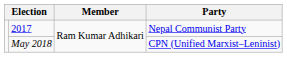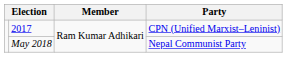(197, 28) Nepal Communist Party -> (214, 28) CPN (Unified Marxist–Leninist)
(214, 44) CPN (Unified Marxist–Leninist) -> (197, 44) Nepal Communist Party
